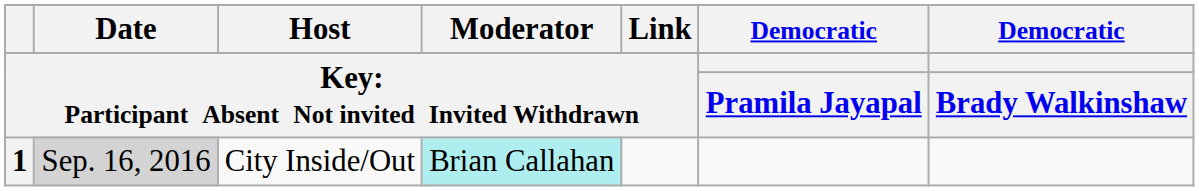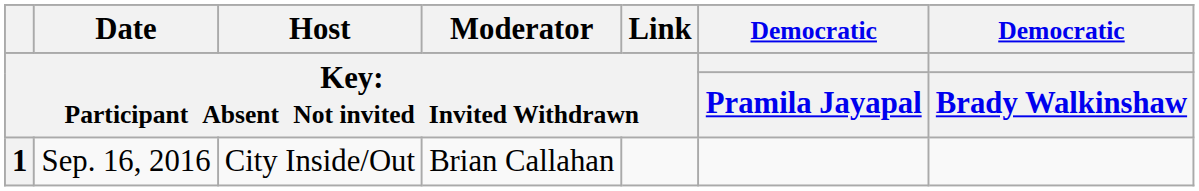(126, 160) lightgrey background -> (126, 160) no background
(522, 160) paleturquoise background -> (522, 160) no background
